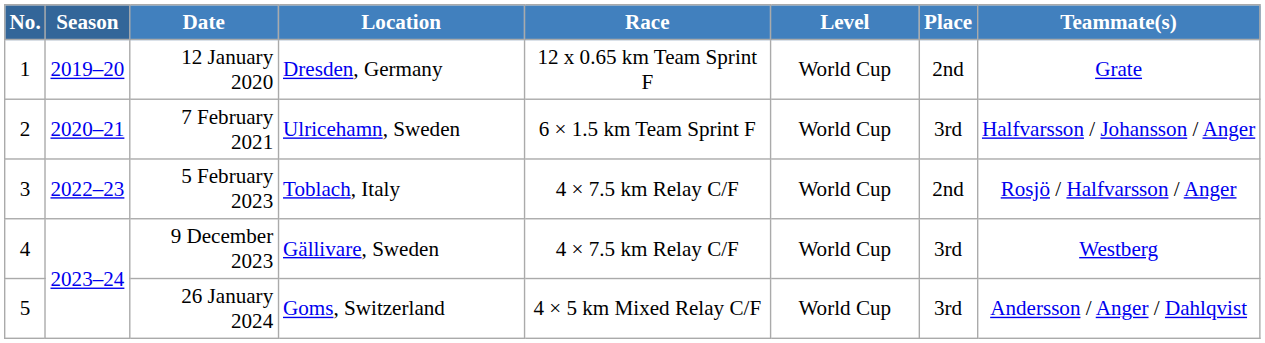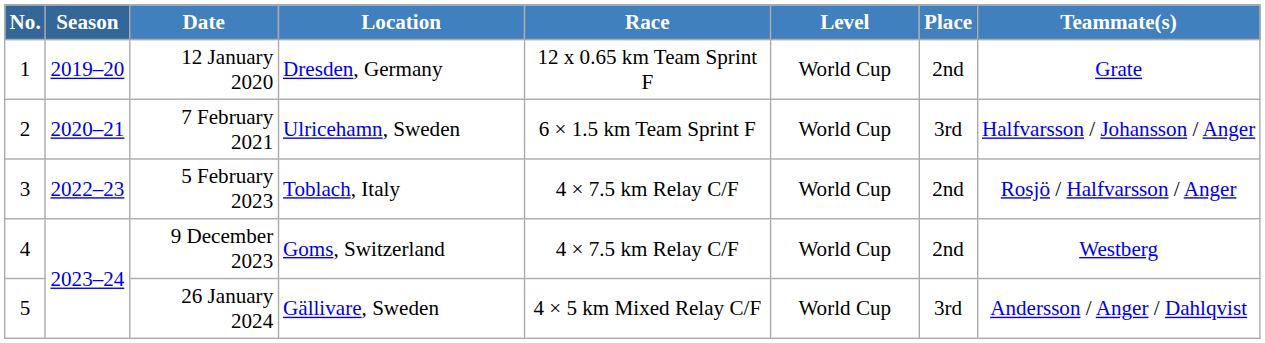(361, 249) Gällivare, Sweden -> (364, 249) Goms, Switzerland
(948, 249) 3rd -> (948, 249) 2nd
(364, 308) Goms, Switzerland -> (361, 308) Gällivare, Sweden
